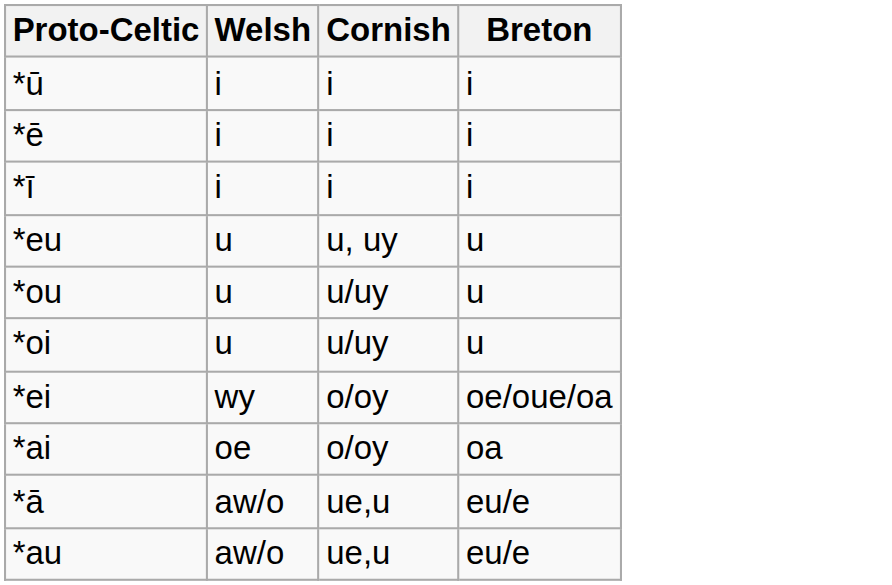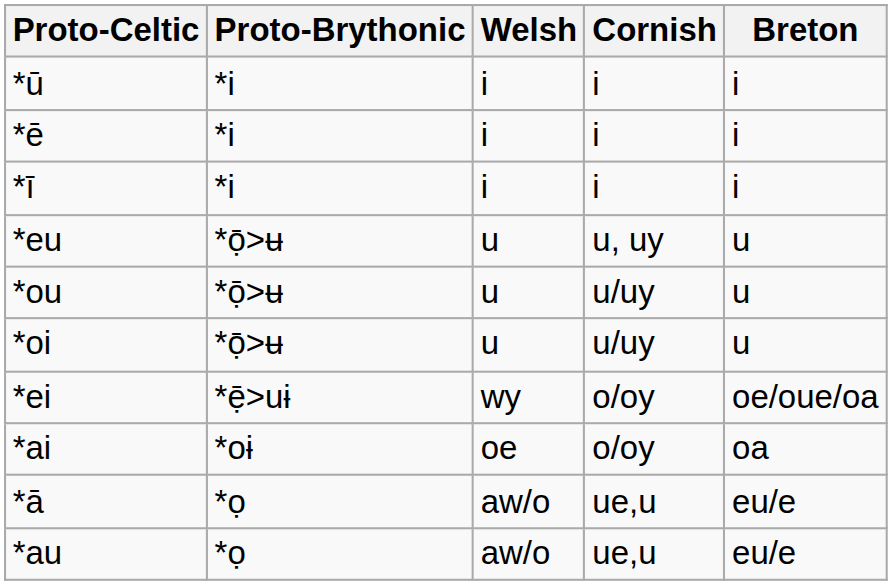+ column: (340, 30)
